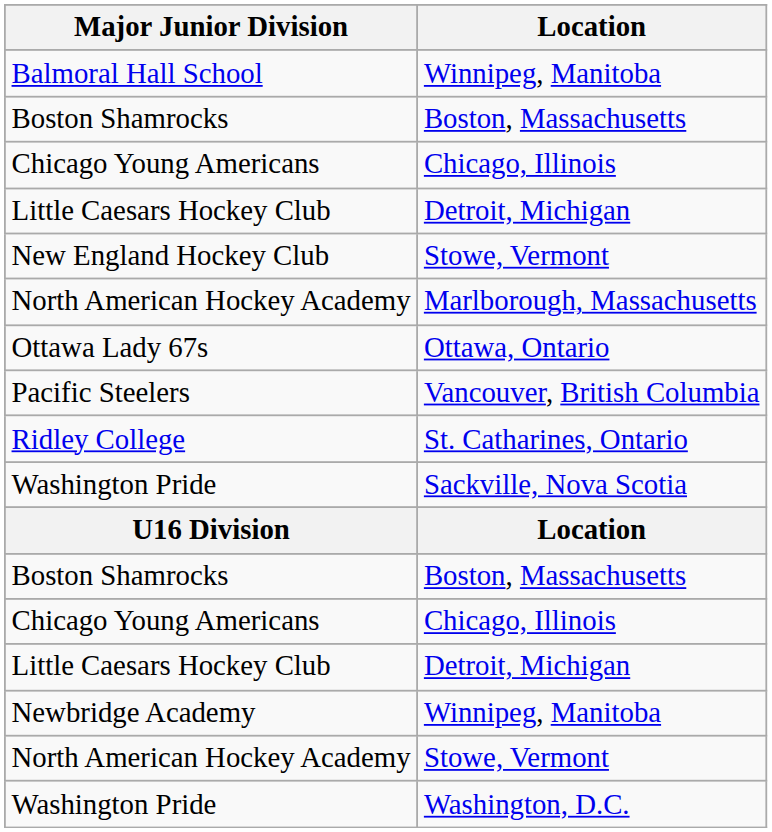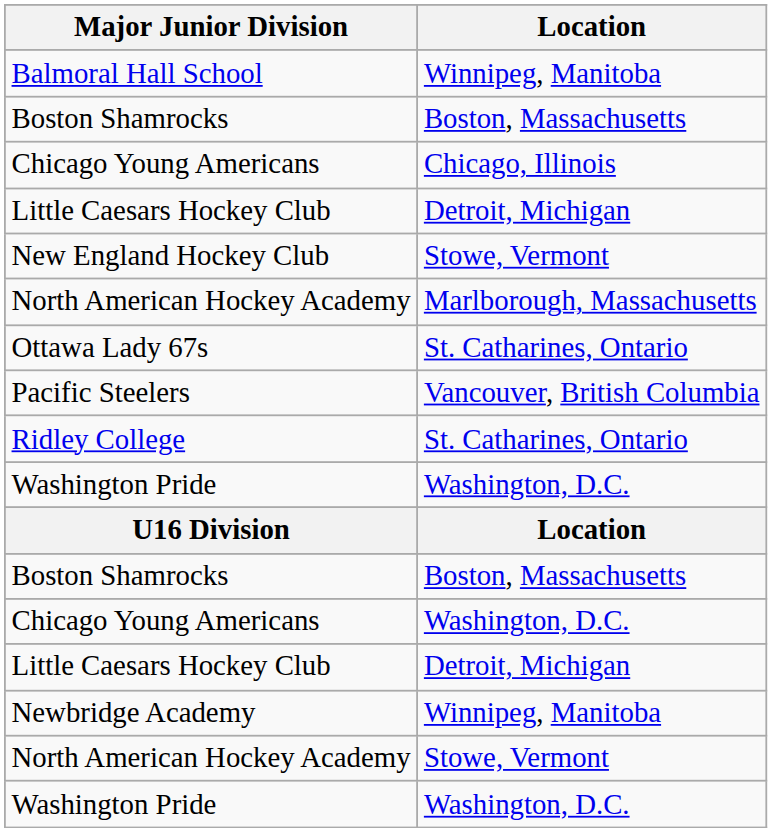(517, 347) Ottawa, Ontario -> (556, 347) St. Catharines, Ontario
(555, 484) Sackville, Nova Scotia -> (527, 484) Washington, D.C.
(520, 621) Chicago, Illinois -> (527, 621) Washington, D.C.
